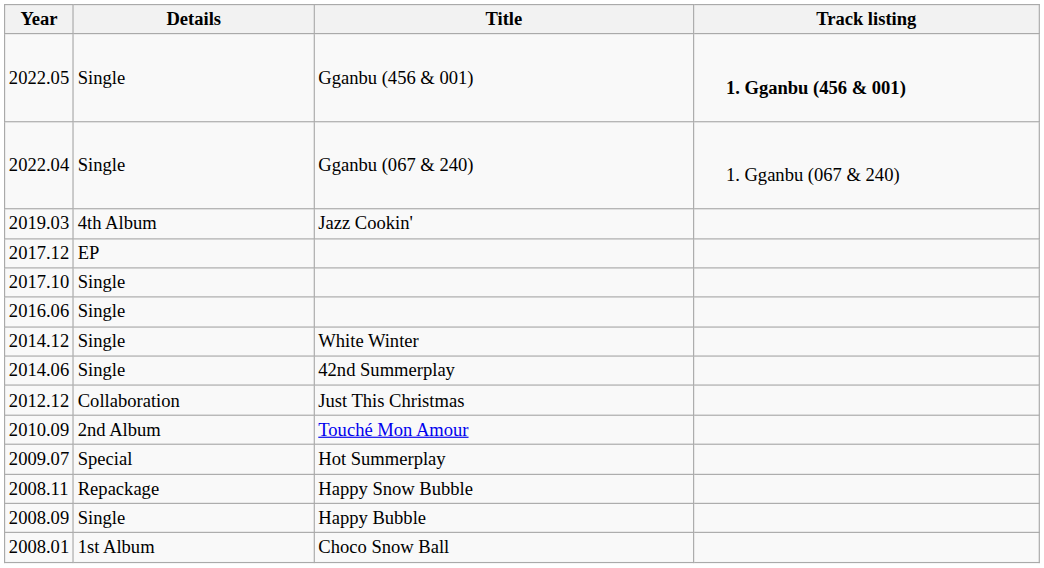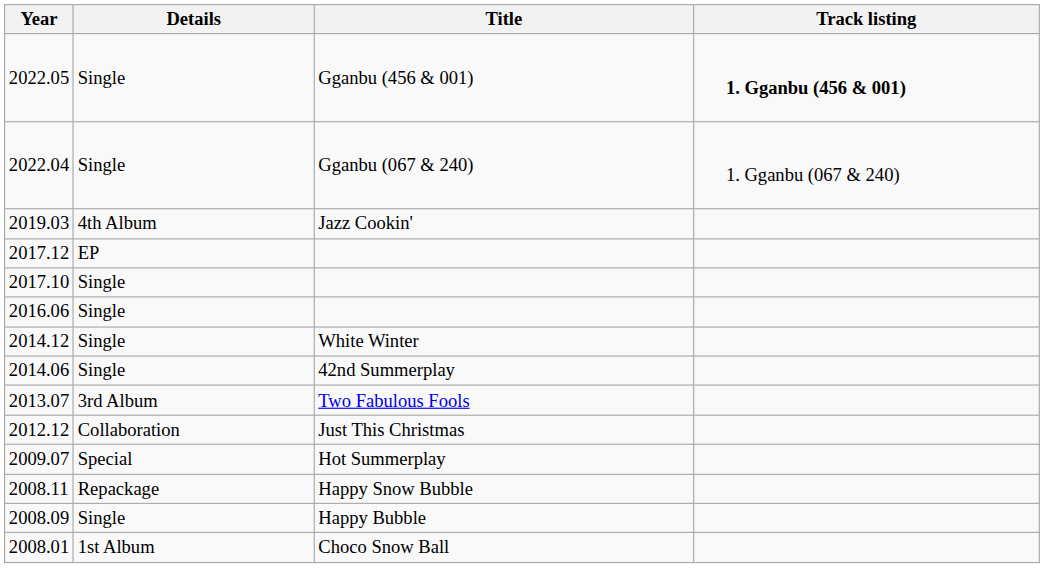+ row: (39, 400)
- row: (39, 429)
